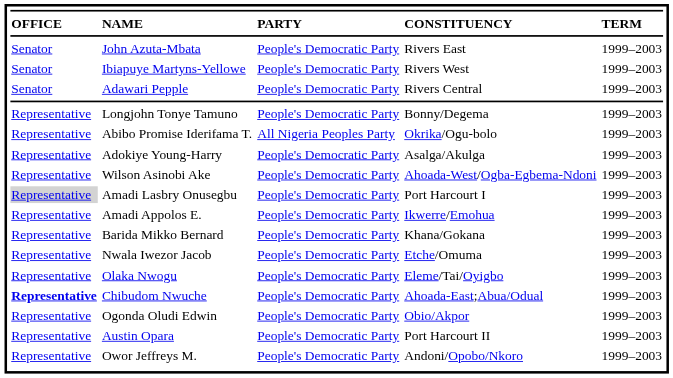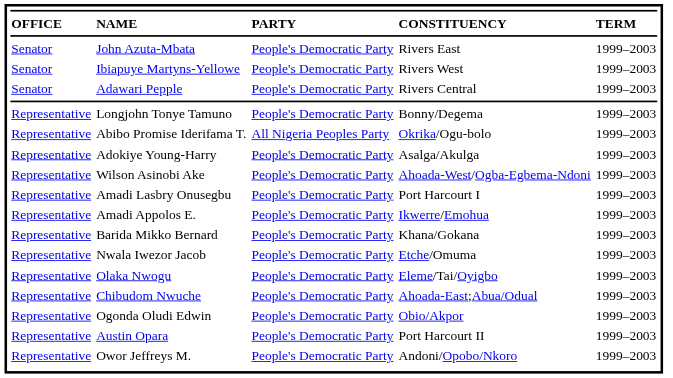(51, 194) lightgrey background -> (51, 194) no background
(54, 295) bold -> (51, 295) normal
